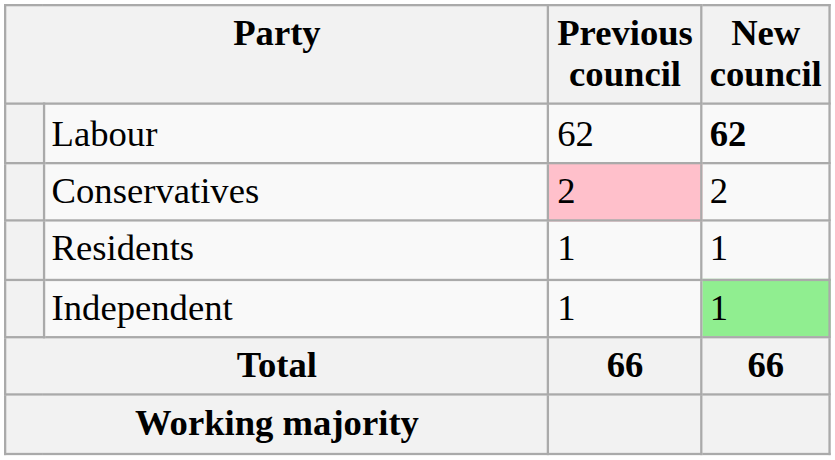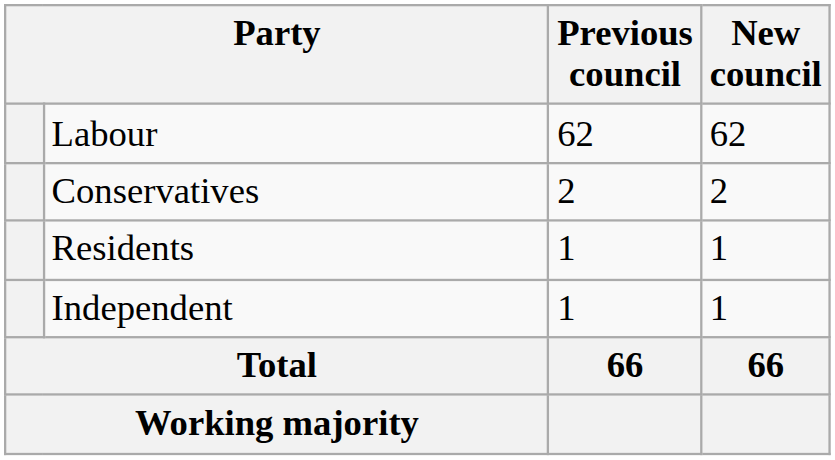(728, 132) bold -> (728, 132) normal
(566, 190) pink background -> (566, 190) no background
(719, 307) lightgreen background -> (719, 307) no background
